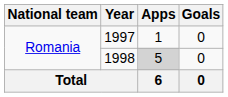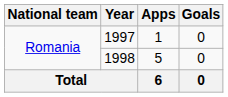(158, 59) lightgrey background -> (158, 59) no background
